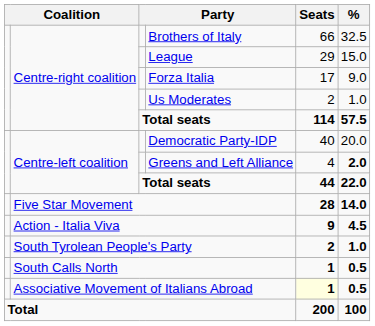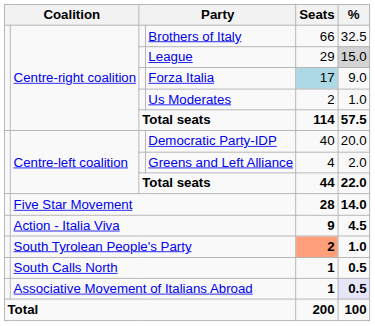(354, 57) no background -> (354, 57) lightgrey background
(327, 78) no background -> (327, 78) lightblue background
(357, 162) bold -> (357, 162) normal
(331, 246) no background -> (331, 246) lightsalmon background
(331, 288) lightyellow background -> (331, 288) no background
(357, 288) no background -> (357, 288) lavender background
